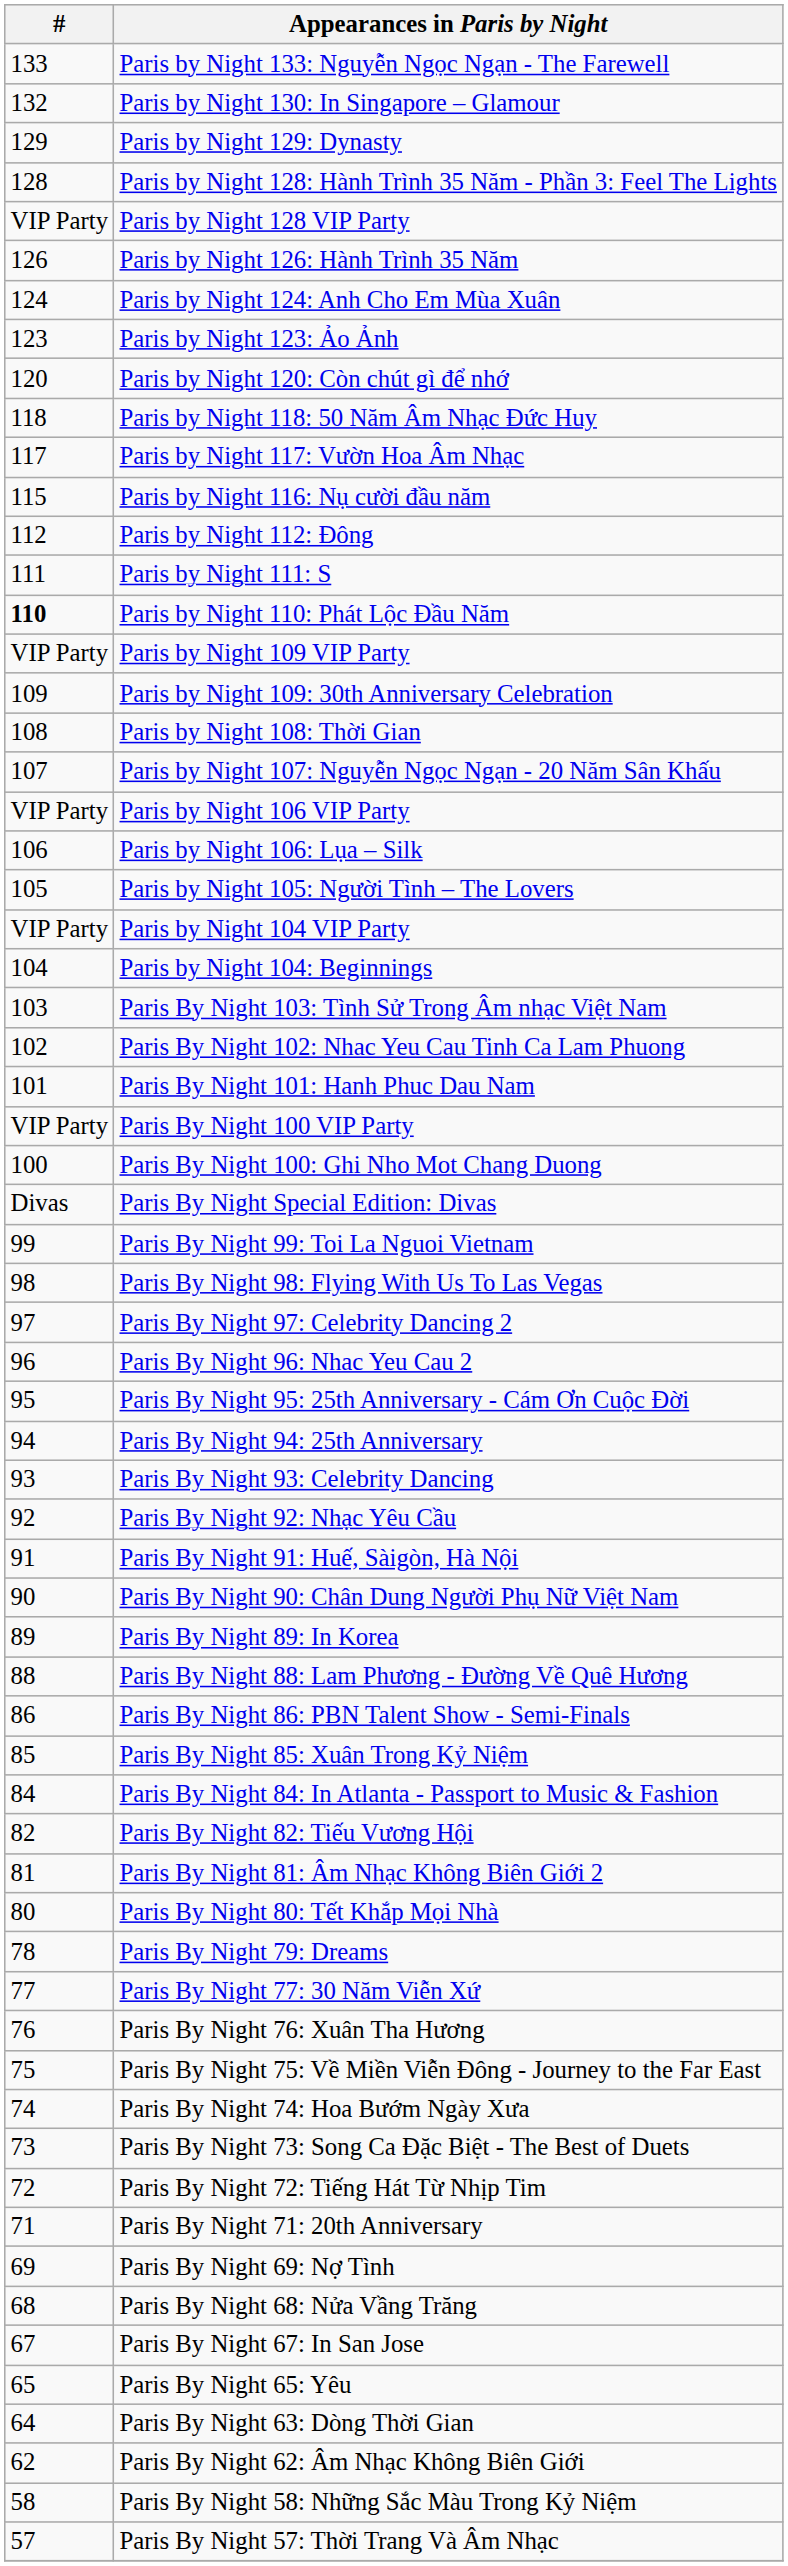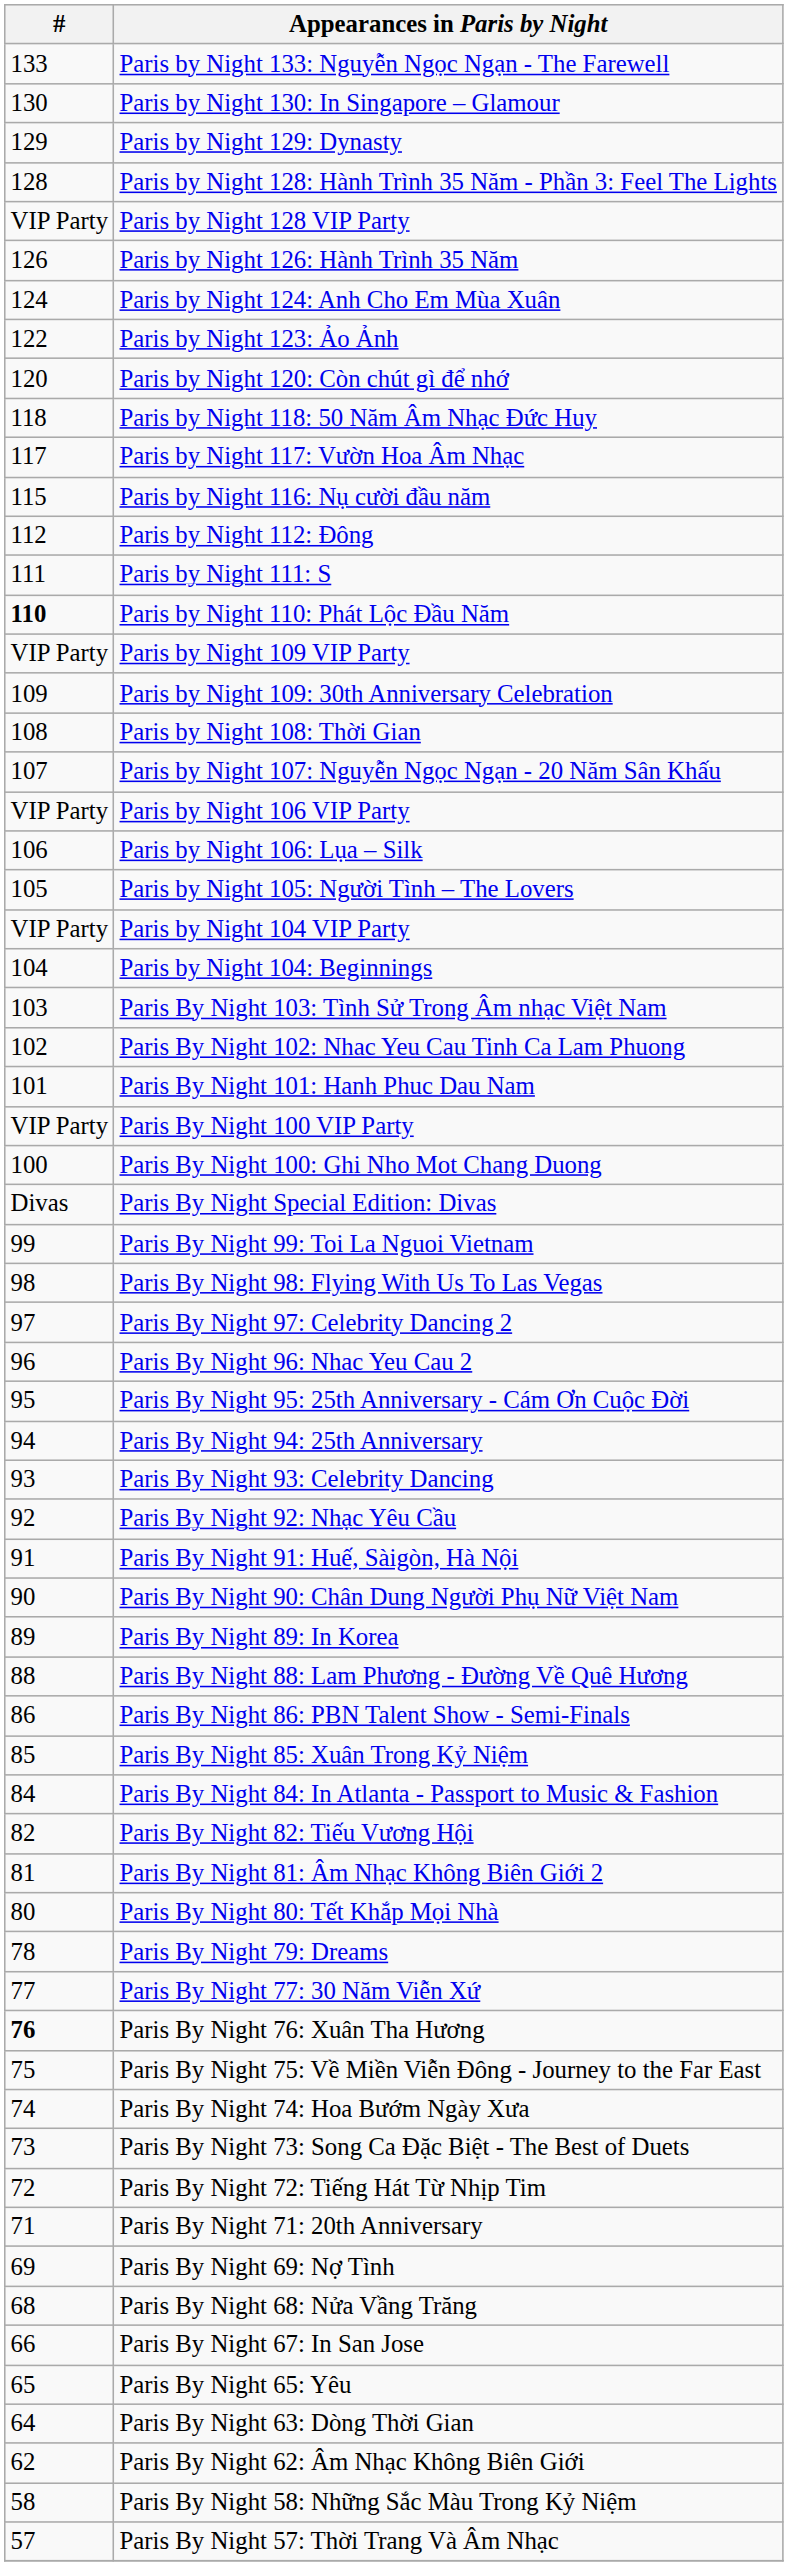(29, 102) 132 -> (29, 102) 130
(29, 338) 123 -> (29, 338) 122
(23, 2030) normal -> (23, 2030) bold
(23, 2344) 67 -> (23, 2344) 66
